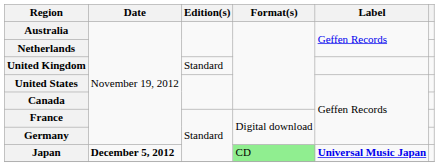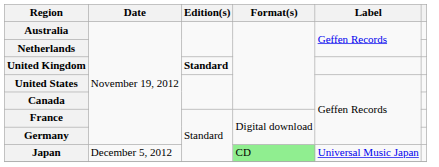(204, 65) normal -> (206, 65) bold
(133, 153) bold -> (131, 153) normal
(372, 153) bold -> (368, 153) normal
